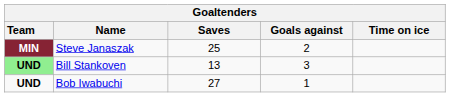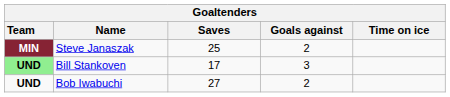(214, 65) 13 -> (214, 65) 17
(307, 83) 1 -> (307, 83) 2
